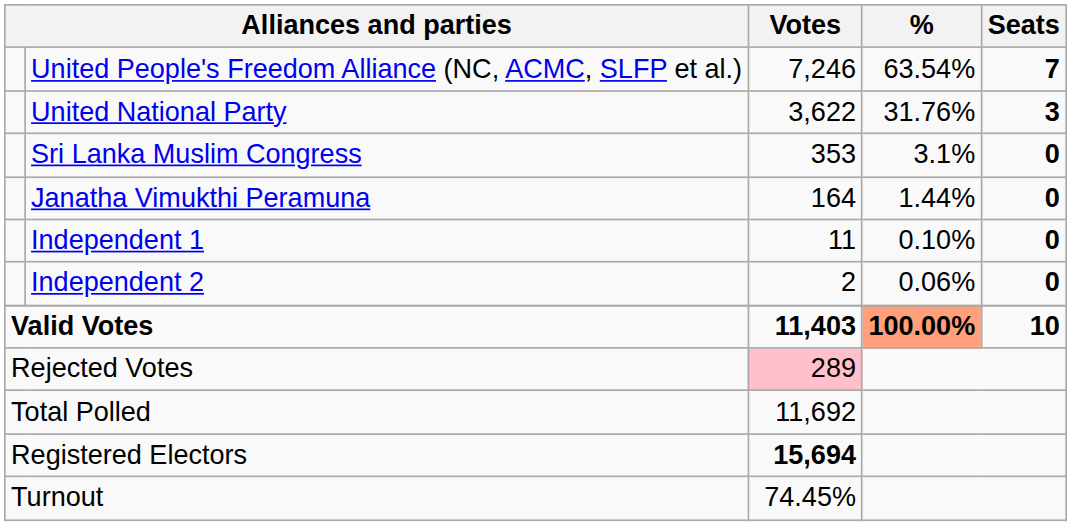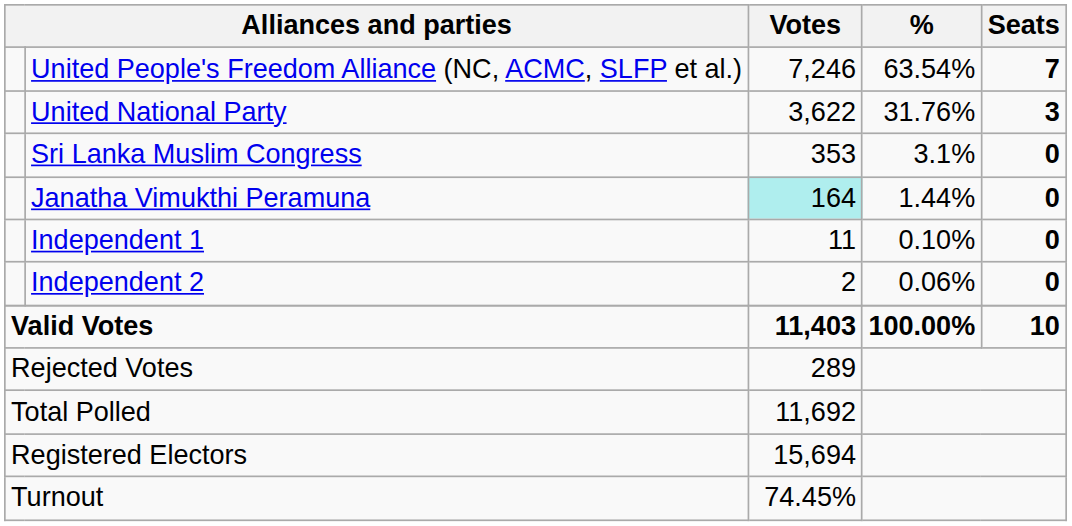(833, 197) no background -> (833, 197) paleturquoise background
(922, 326) lightsalmon background -> (922, 326) no background
(833, 369) pink background -> (833, 369) no background
(815, 454) bold -> (815, 454) normal
